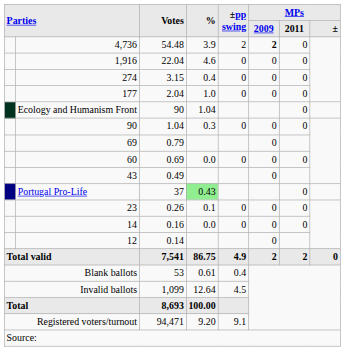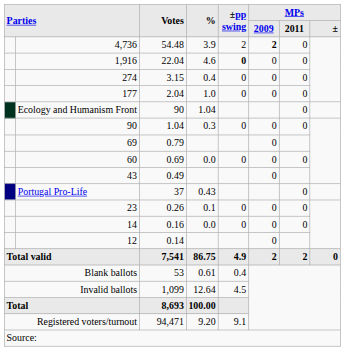(244, 61) normal -> (244, 61) bold
(207, 192) lightgreen background -> (207, 192) no background
